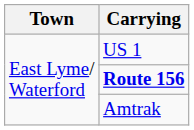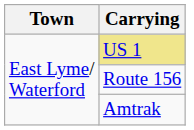(122, 49) no background -> (122, 49) khaki background
(144, 79) bold -> (142, 79) normal
